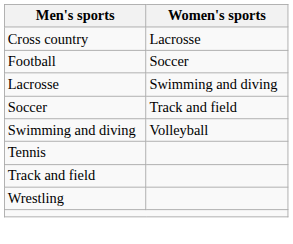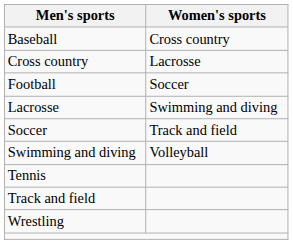+ row: (33, 38)
